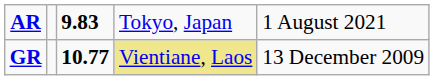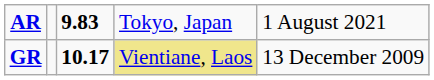(85, 57) 10.77 -> (85, 57) 10.17
